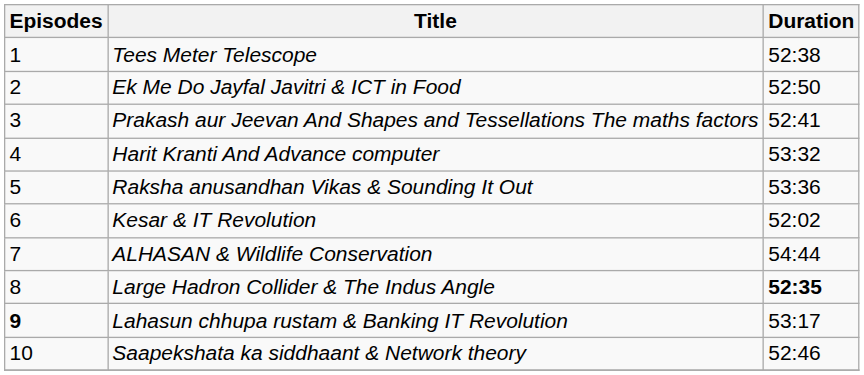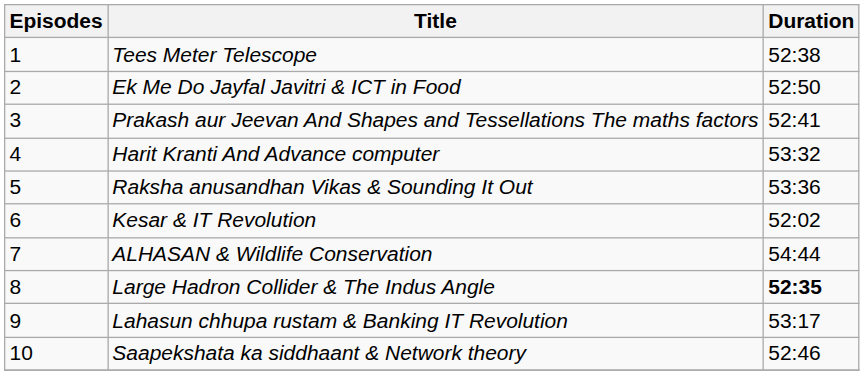(15, 320) bold -> (15, 320) normal
